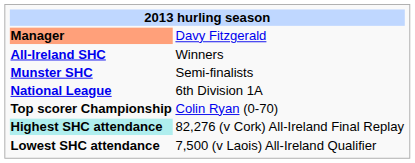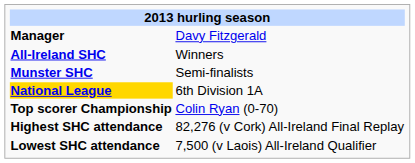(37, 36) lightsalmon background -> (37, 36) no background
(61, 90) no background -> (61, 90) gold background
(87, 127) paleturquoise background -> (87, 127) no background
